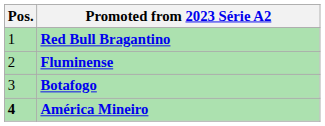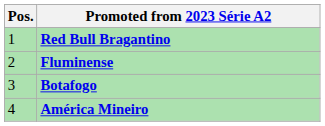(12, 109) bold -> (12, 109) normal
